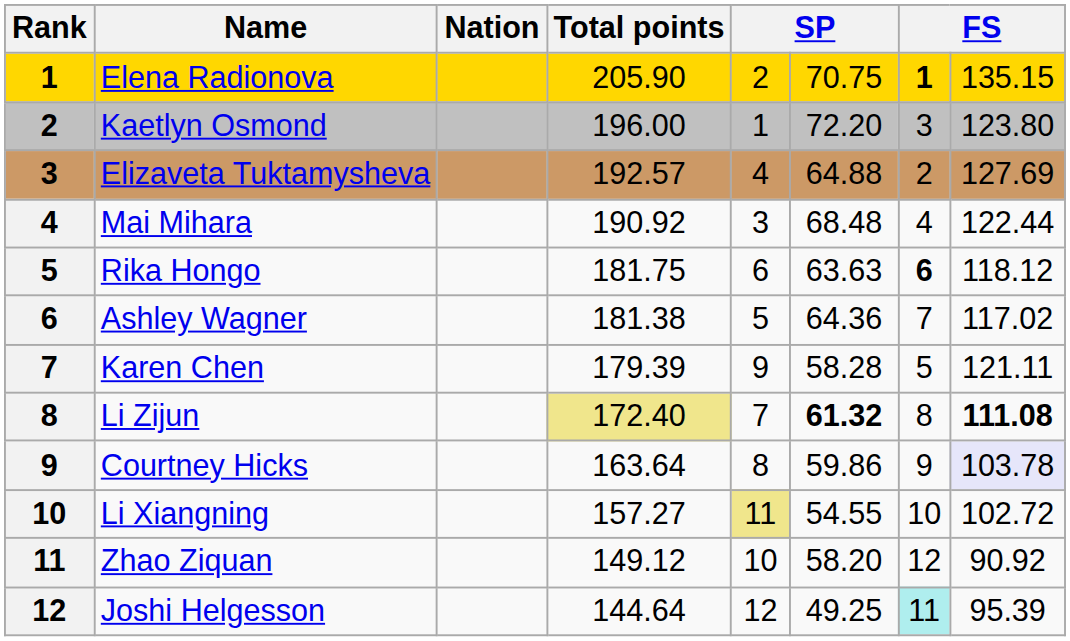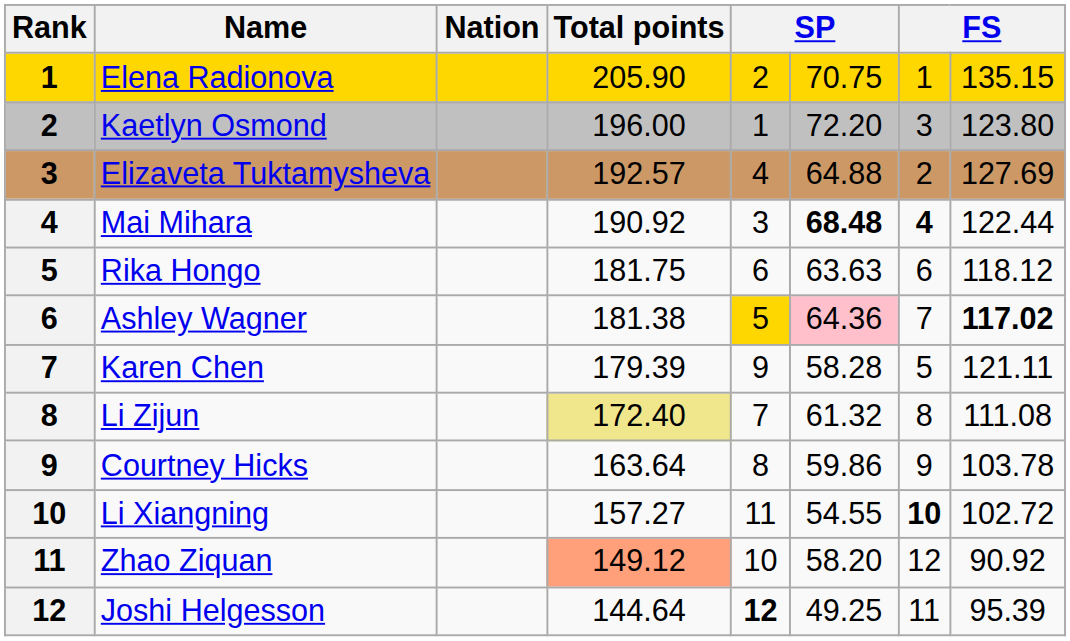(924, 77) bold -> (924, 77) normal
(844, 222) normal -> (844, 222) bold
(924, 222) normal -> (924, 222) bold
(924, 271) bold -> (924, 271) normal
(760, 319) no background -> (760, 319) gold background
(844, 319) no background -> (844, 319) pink background
(1008, 319) normal -> (1008, 319) bold
(844, 416) bold -> (844, 416) normal
(1008, 416) bold -> (1008, 416) normal
(1008, 464) lavender background -> (1008, 464) no background
(760, 513) khaki background -> (760, 513) no background
(924, 513) normal -> (924, 513) bold
(639, 561) no background -> (639, 561) lightsalmon background
(760, 610) normal -> (760, 610) bold
(924, 610) paleturquoise background -> (924, 610) no background
